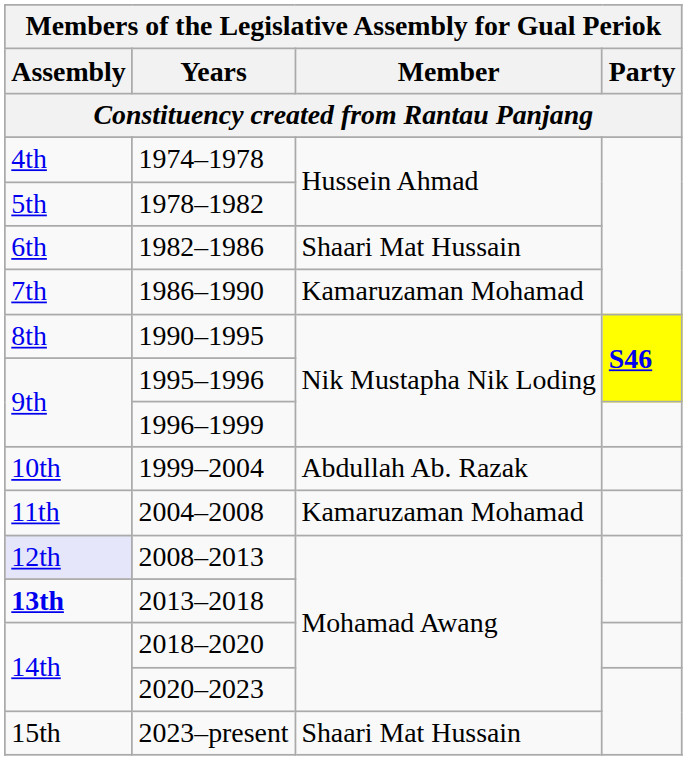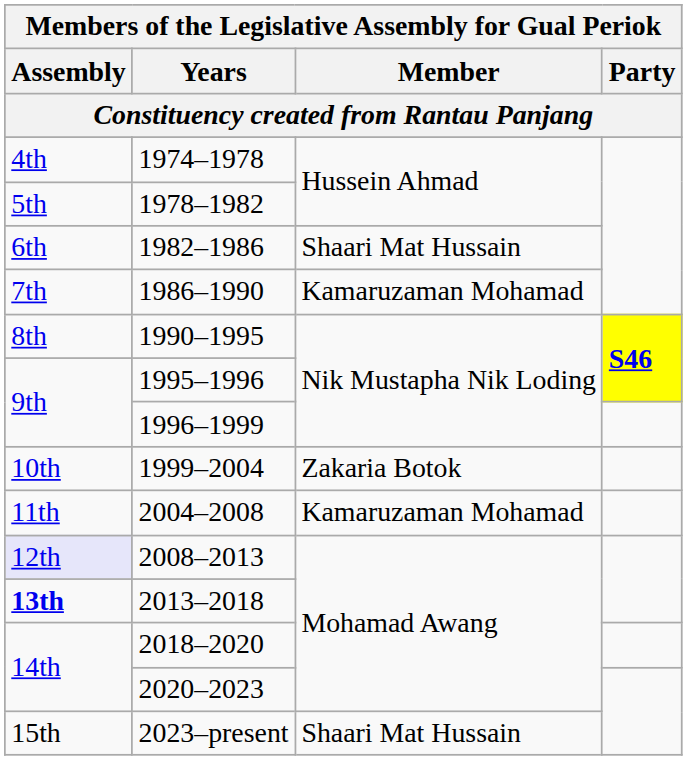(415, 468) Abdullah Ab. Razak -> (381, 468) Zakaria Botok
